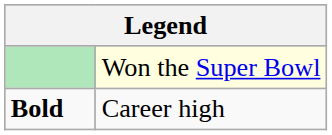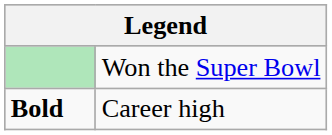(211, 66) lightyellow background -> (211, 66) no background
